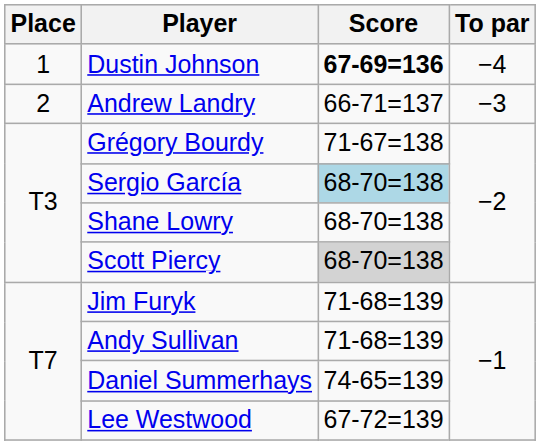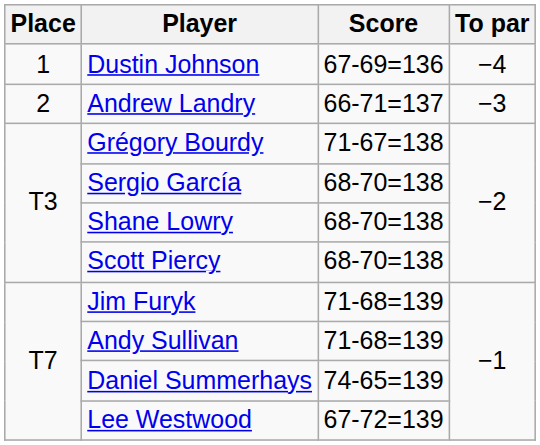(384, 63) bold -> (384, 63) normal
(384, 182) lightblue background -> (384, 182) no background
(384, 261) lightgrey background -> (384, 261) no background
